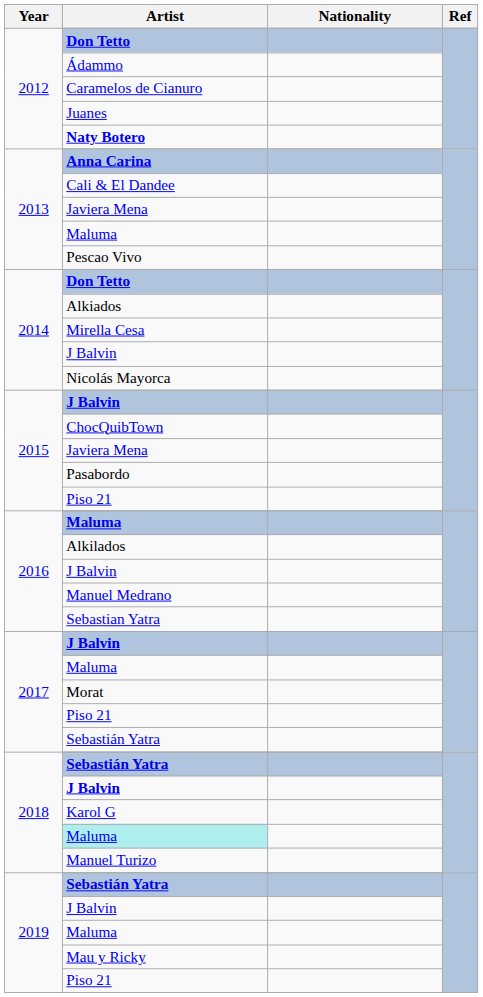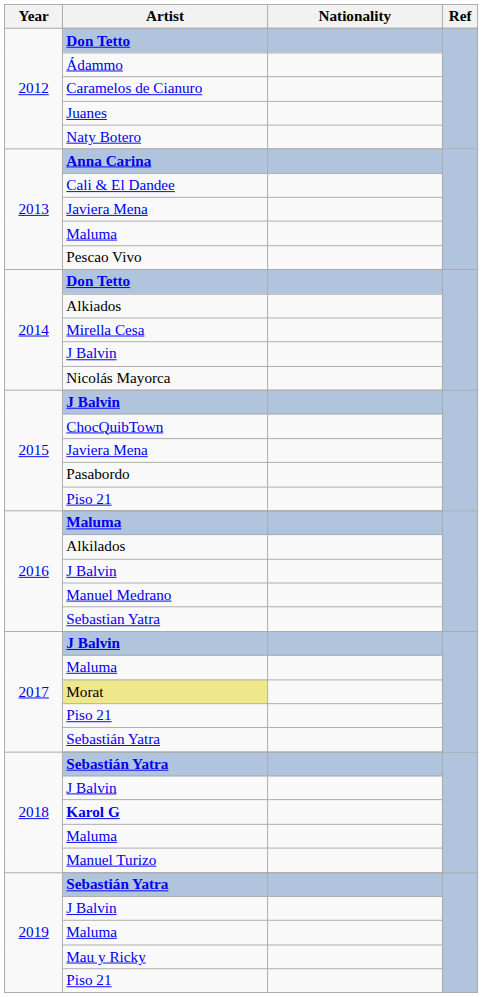(106, 137) bold -> (104, 137) normal
(85, 691) no background -> (85, 691) khaki background
(93, 787) bold -> (91, 787) normal
(91, 812) normal -> (93, 812) bold
(92, 836) paleturquoise background -> (92, 836) no background
